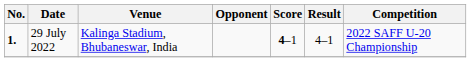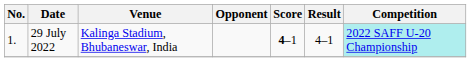(12, 40) bold -> (12, 40) normal
(389, 40) no background -> (389, 40) paleturquoise background
